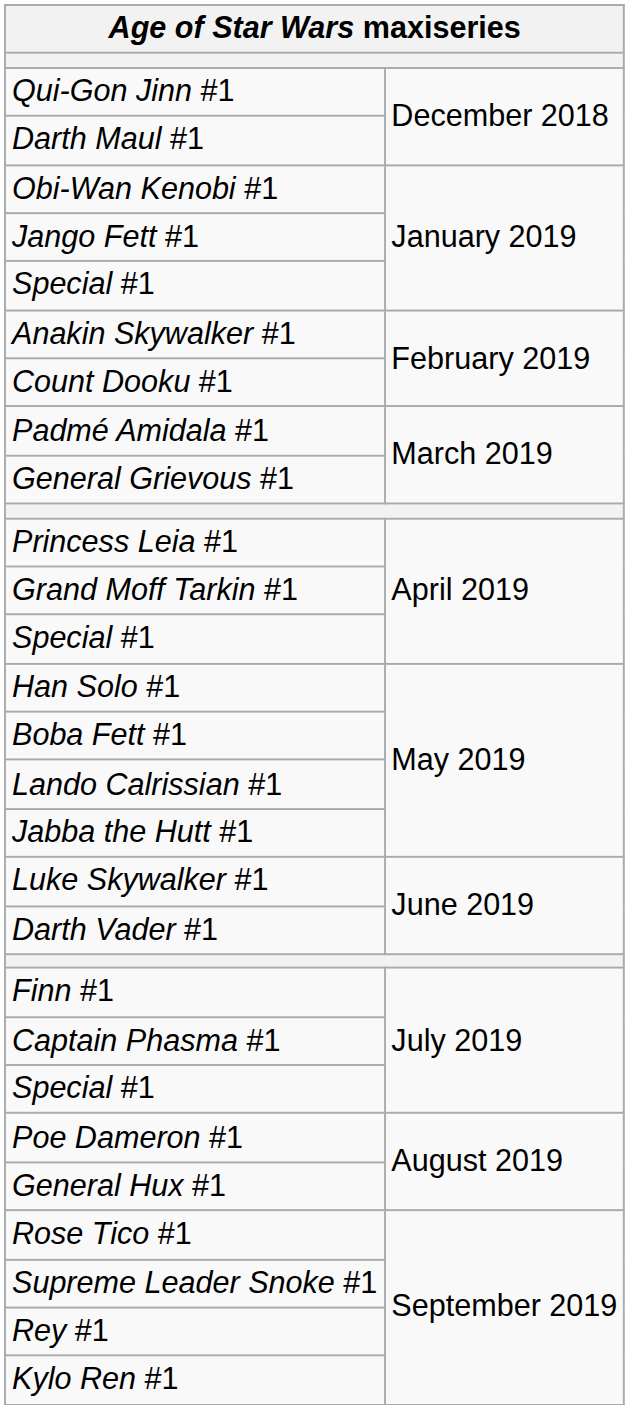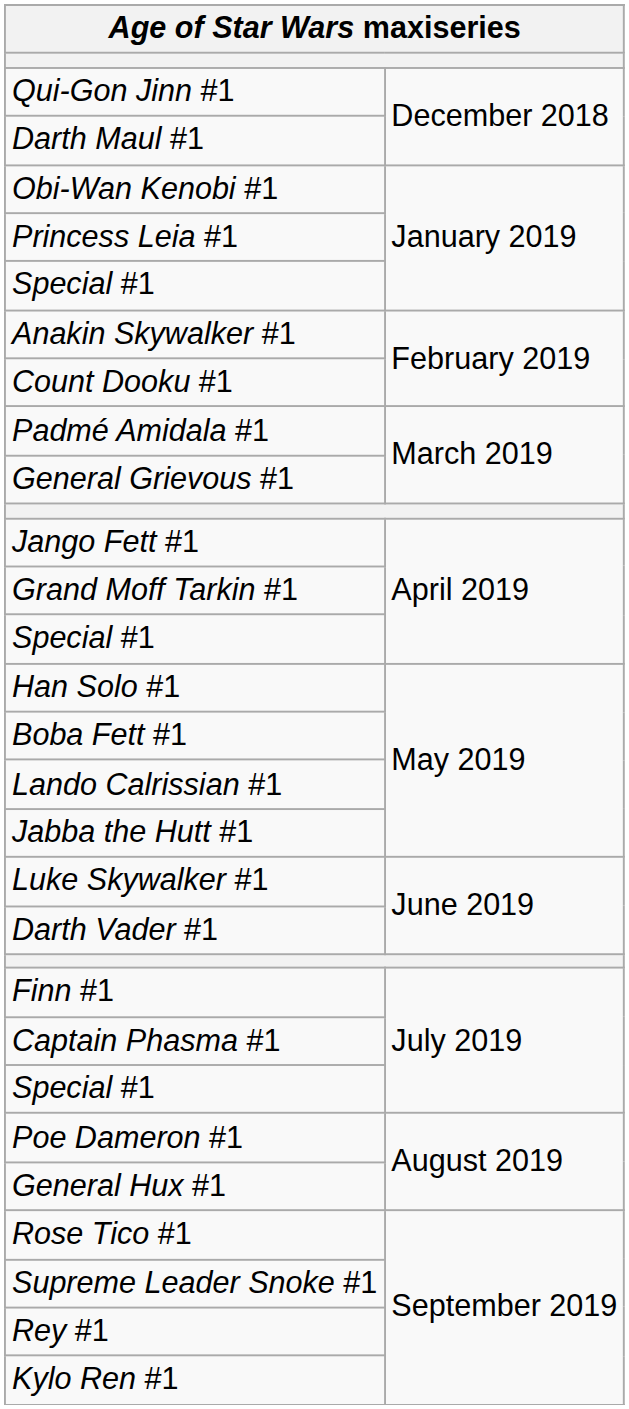(105, 236) Jango Fett #1 -> (125, 236) Princess Leia #1
(125, 541) Princess Leia #1 -> (105, 541) Jango Fett #1
